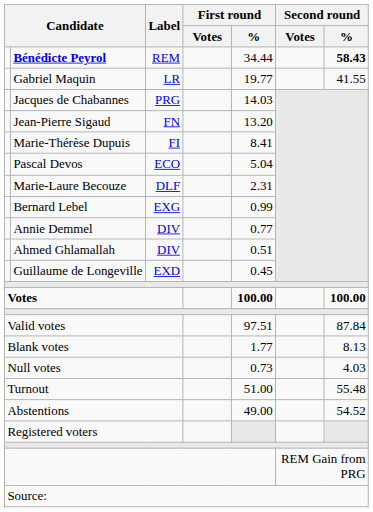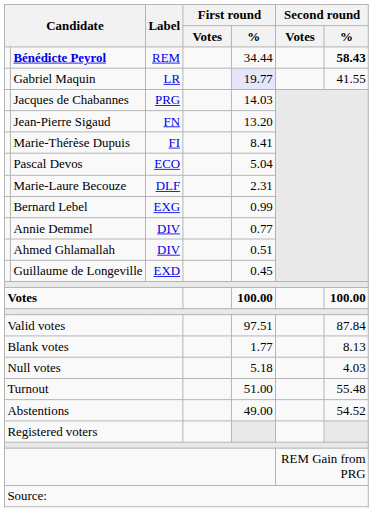(258, 79) no background -> (258, 79) lavender background
(262, 368) 0.73 -> (262, 368) 5.18
